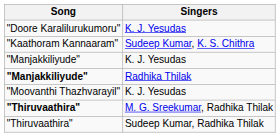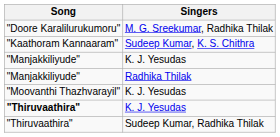(155, 28) K. J. Yesudas -> (199, 28) M. G. Sreekumar, Radhika Thilak
(47, 76) bold -> (43, 76) normal
(199, 108) M. G. Sreekumar, Radhika Thilak -> (155, 108) K. J. Yesudas
